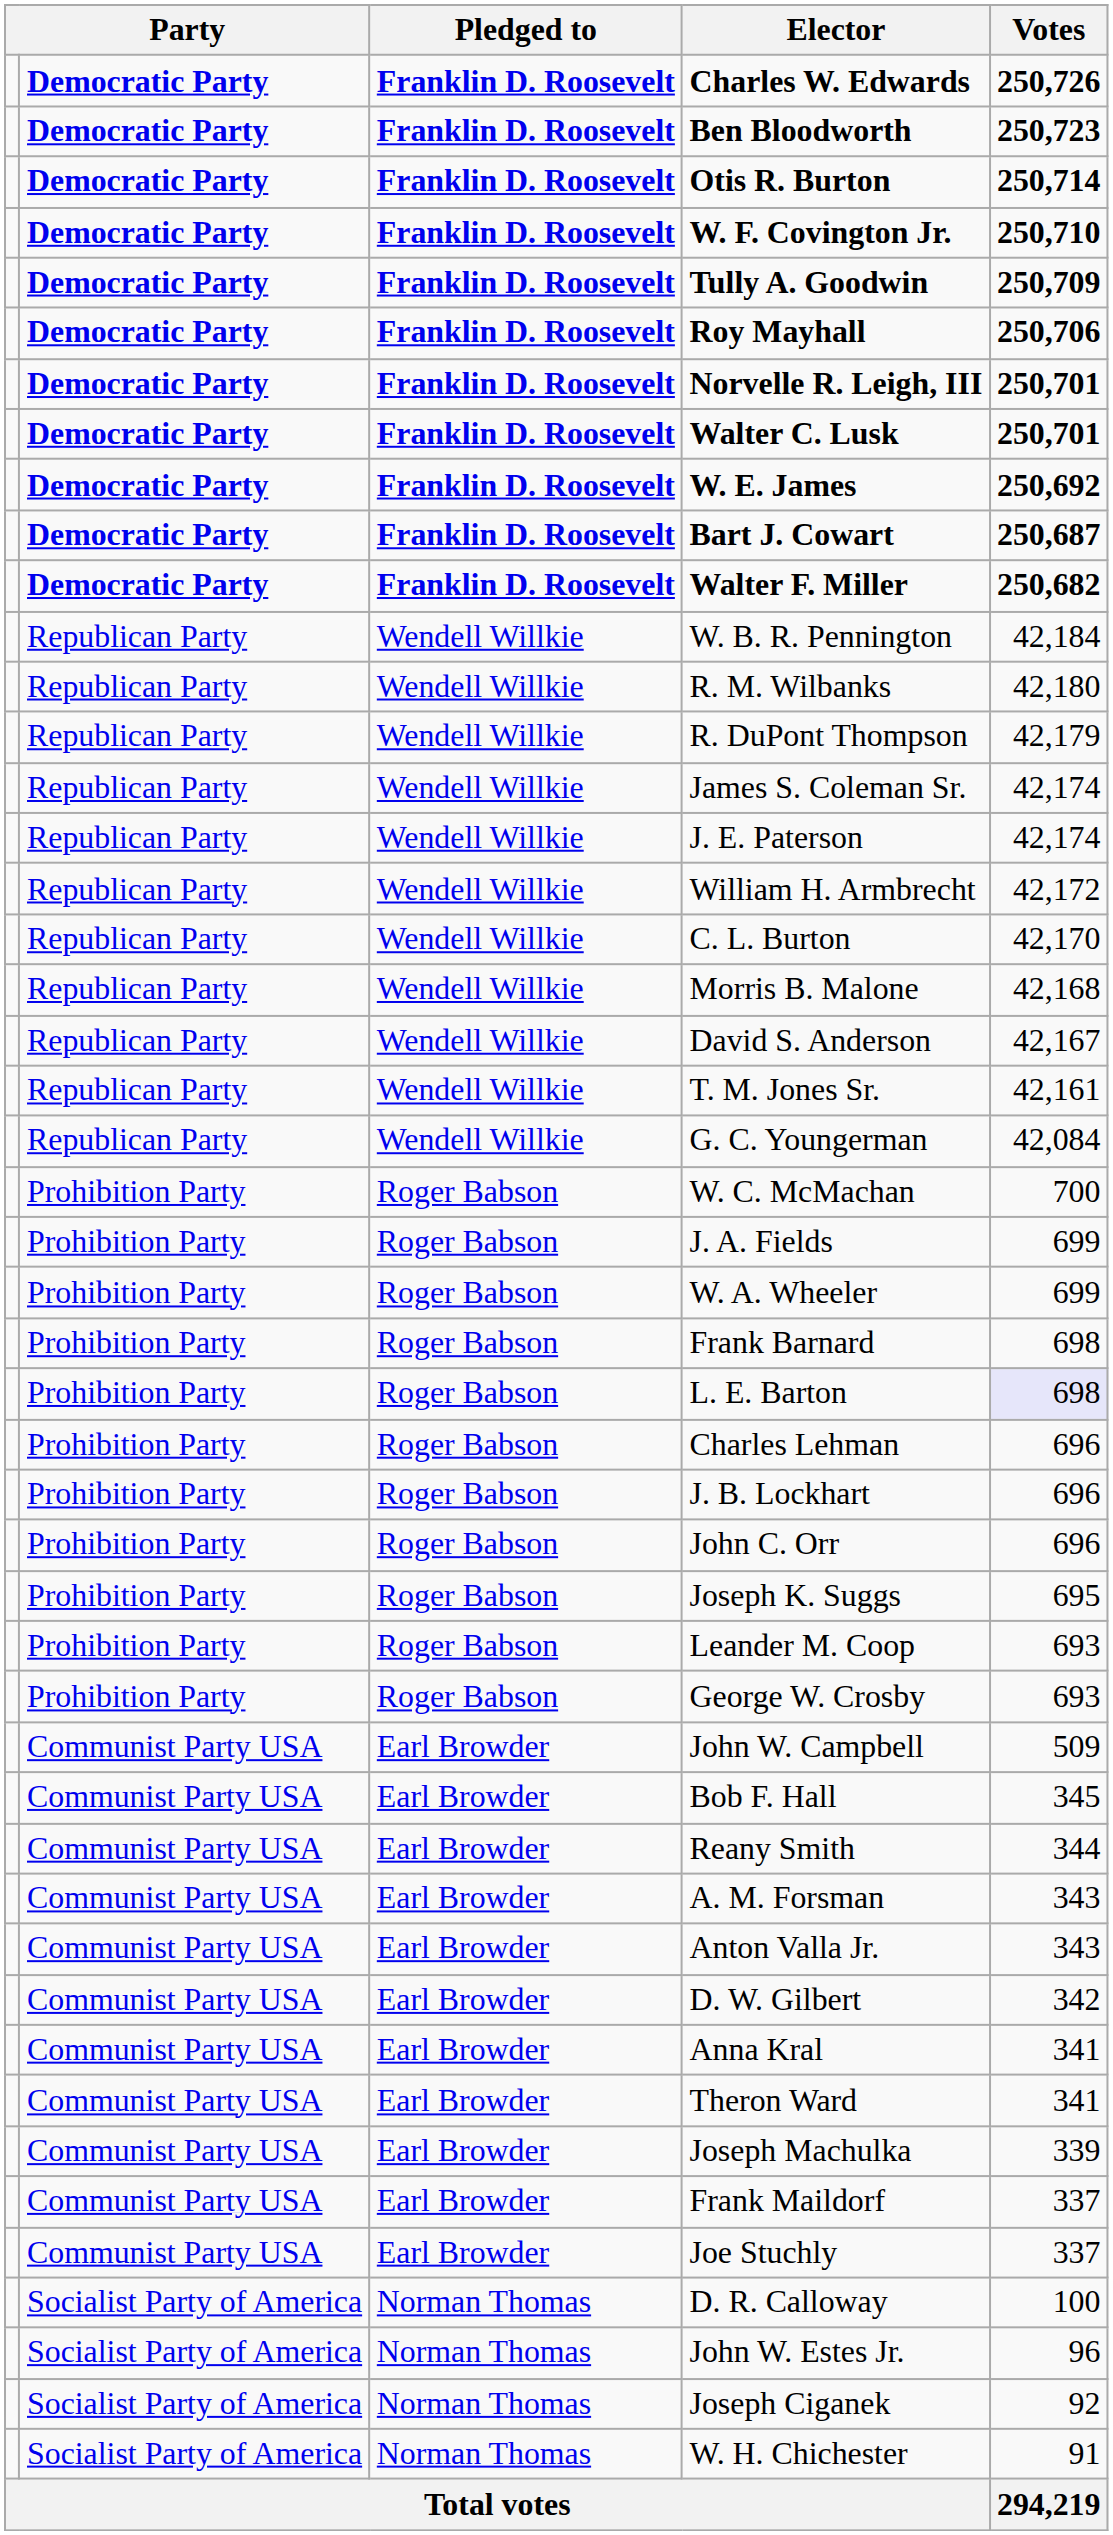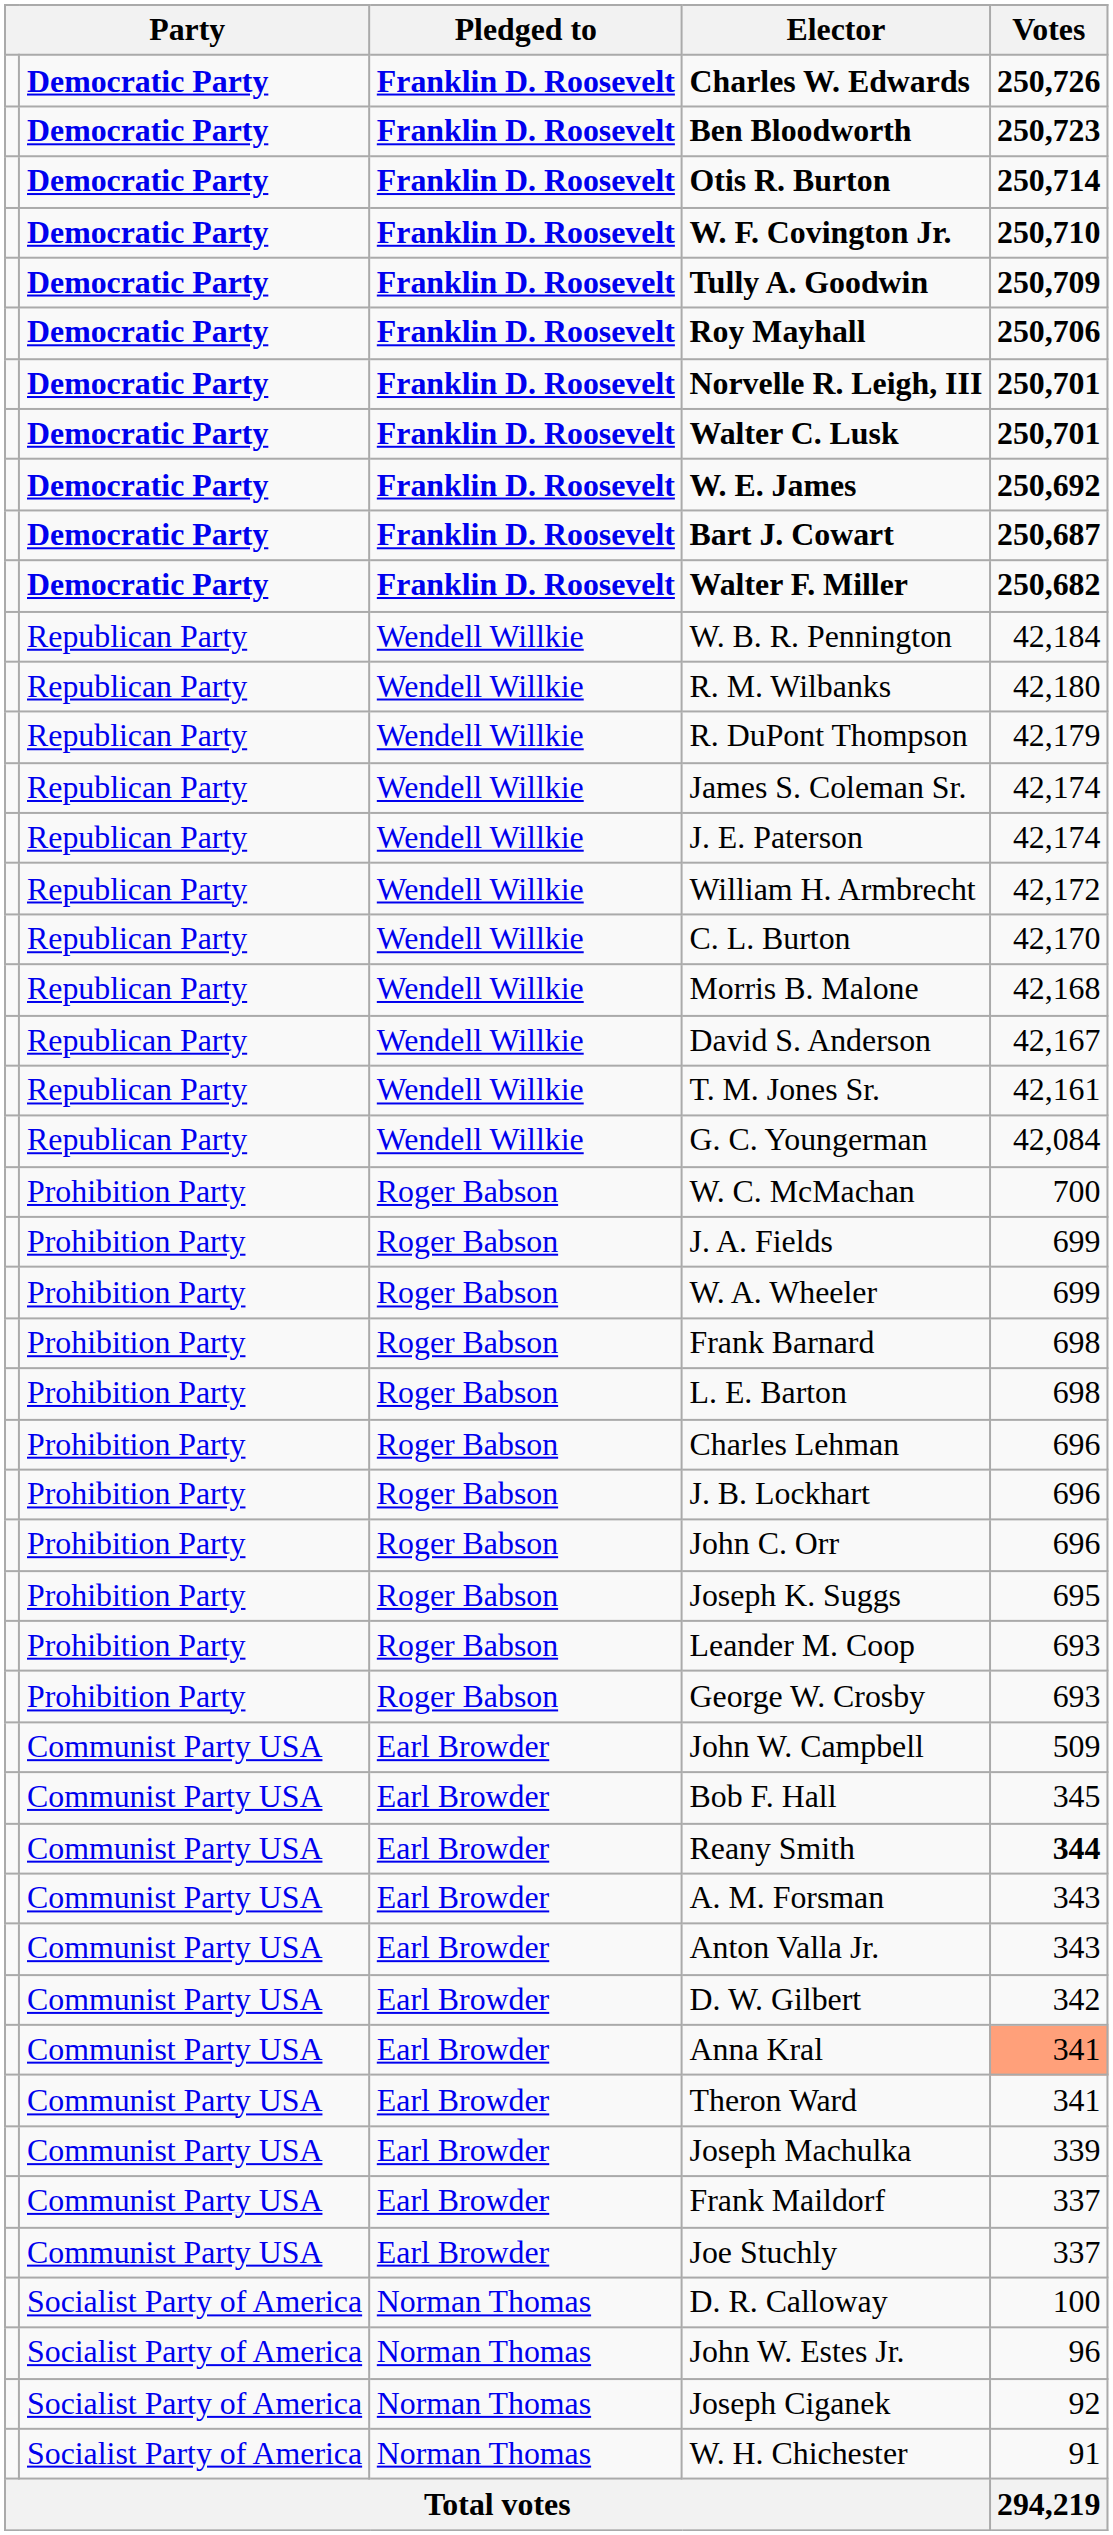(1077, 1393) lavender background -> (1077, 1393) no background
(1077, 1847) normal -> (1077, 1847) bold
(1077, 2049) no background -> (1077, 2049) lightsalmon background
